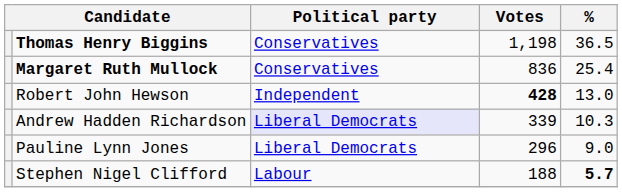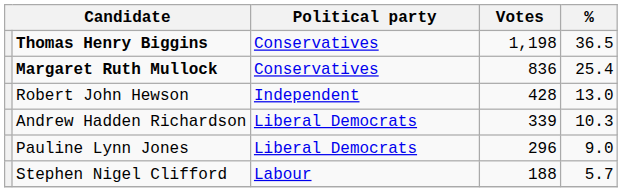(542, 96) bold -> (542, 96) normal
(336, 122) lavender background -> (336, 122) no background
(599, 174) bold -> (599, 174) normal
